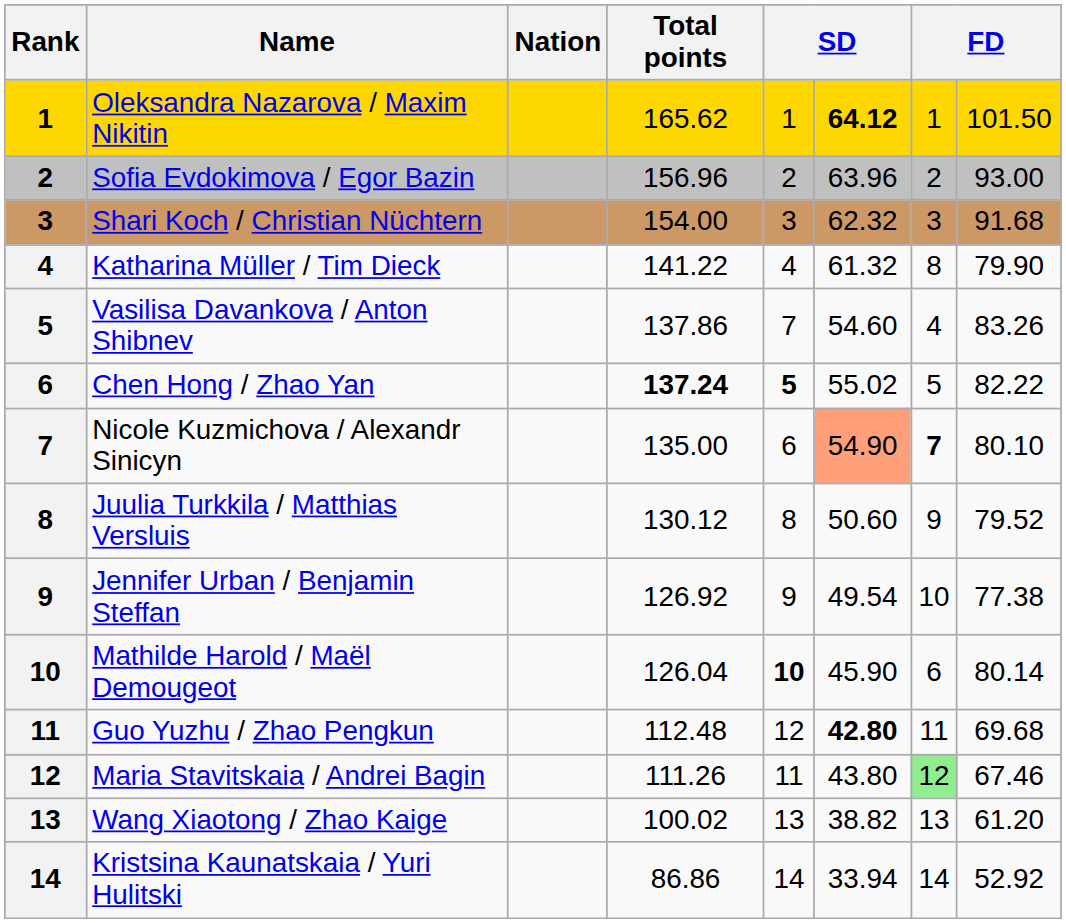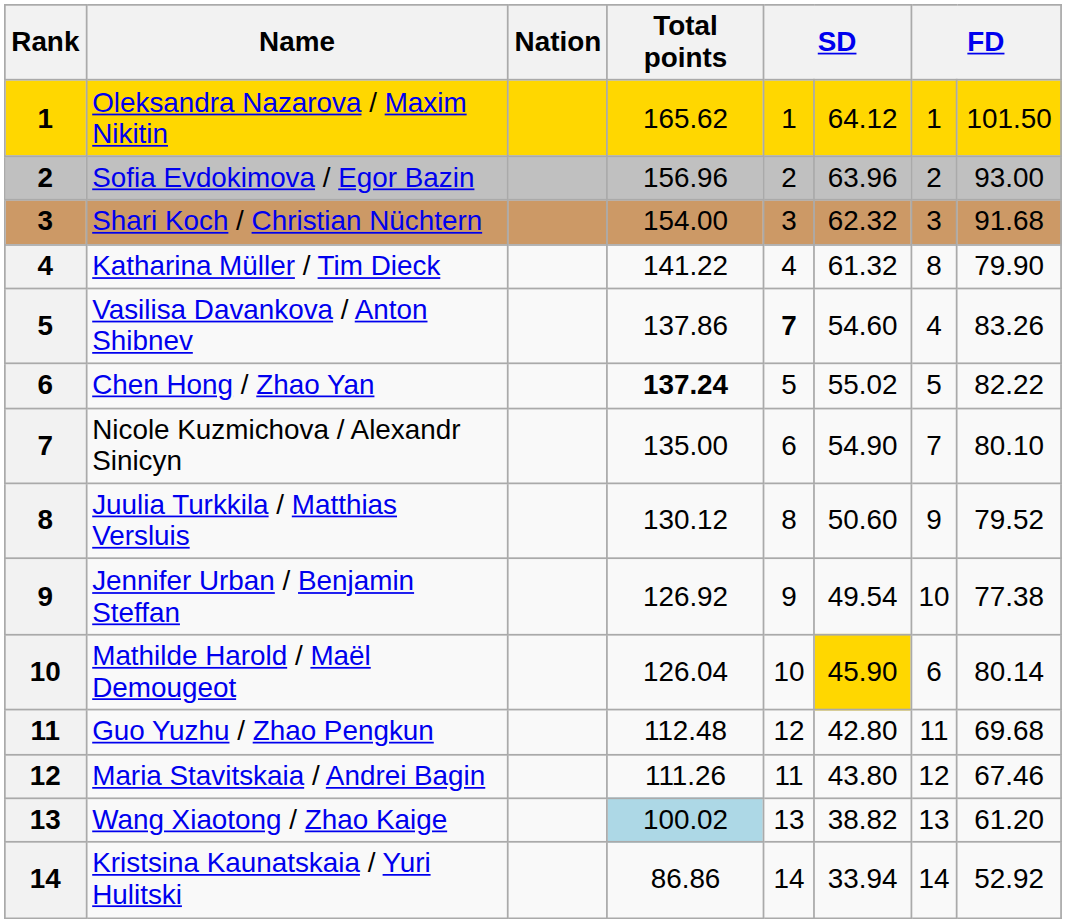(863, 117) bold -> (863, 117) normal
(789, 325) normal -> (789, 325) bold
(789, 385) bold -> (789, 385) normal
(863, 445) lightsalmon background -> (863, 445) no background
(934, 445) bold -> (934, 445) normal
(789, 671) bold -> (789, 671) normal
(863, 671) no background -> (863, 671) gold background
(863, 731) bold -> (863, 731) normal
(934, 775) lightgreen background -> (934, 775) no background
(686, 819) no background -> (686, 819) lightblue background
